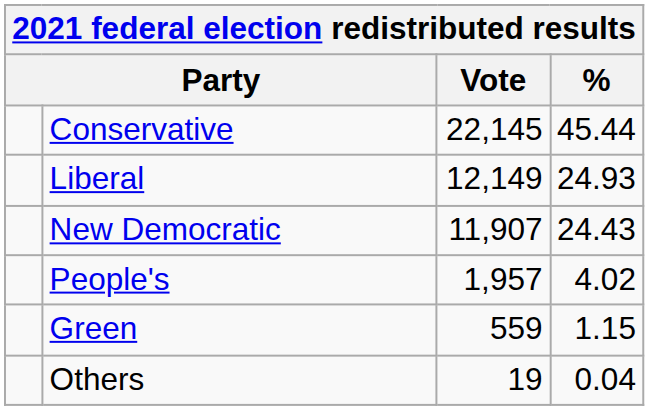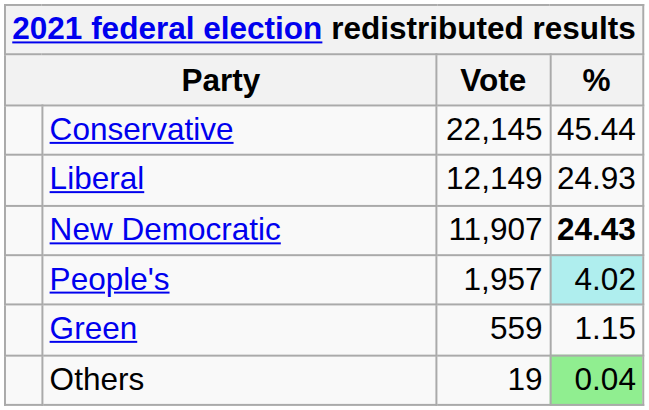(596, 229) normal -> (596, 229) bold
(605, 279) no background -> (605, 279) paleturquoise background
(605, 379) no background -> (605, 379) lightgreen background
